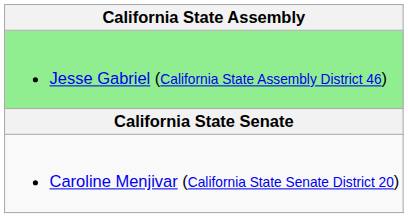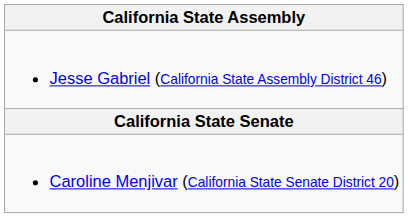(204, 79) lightgreen background -> (204, 79) no background
